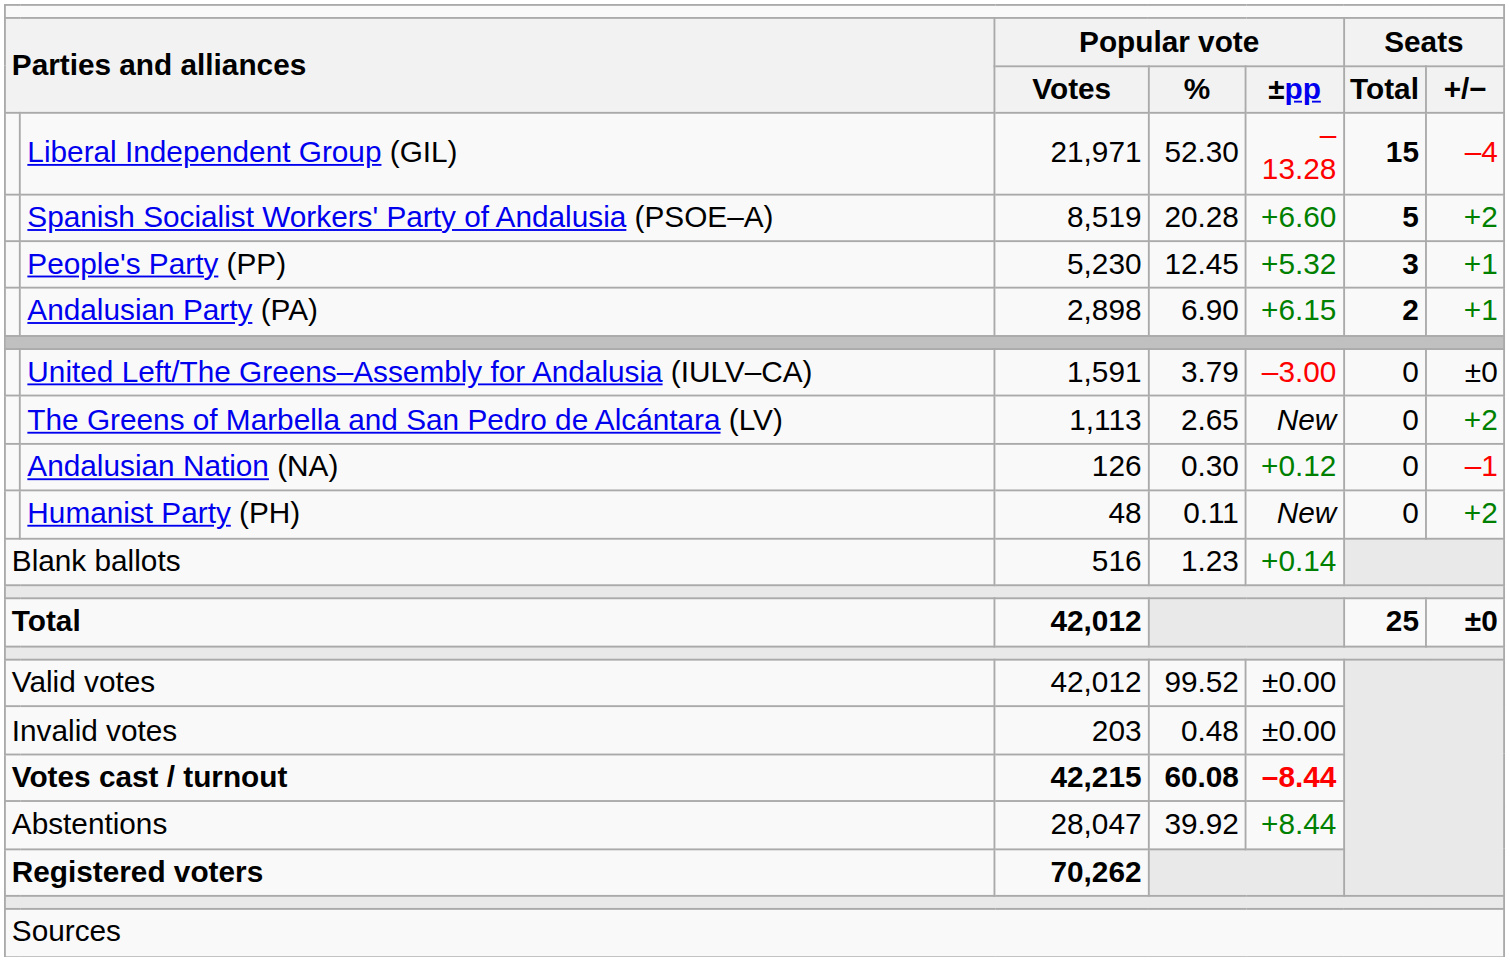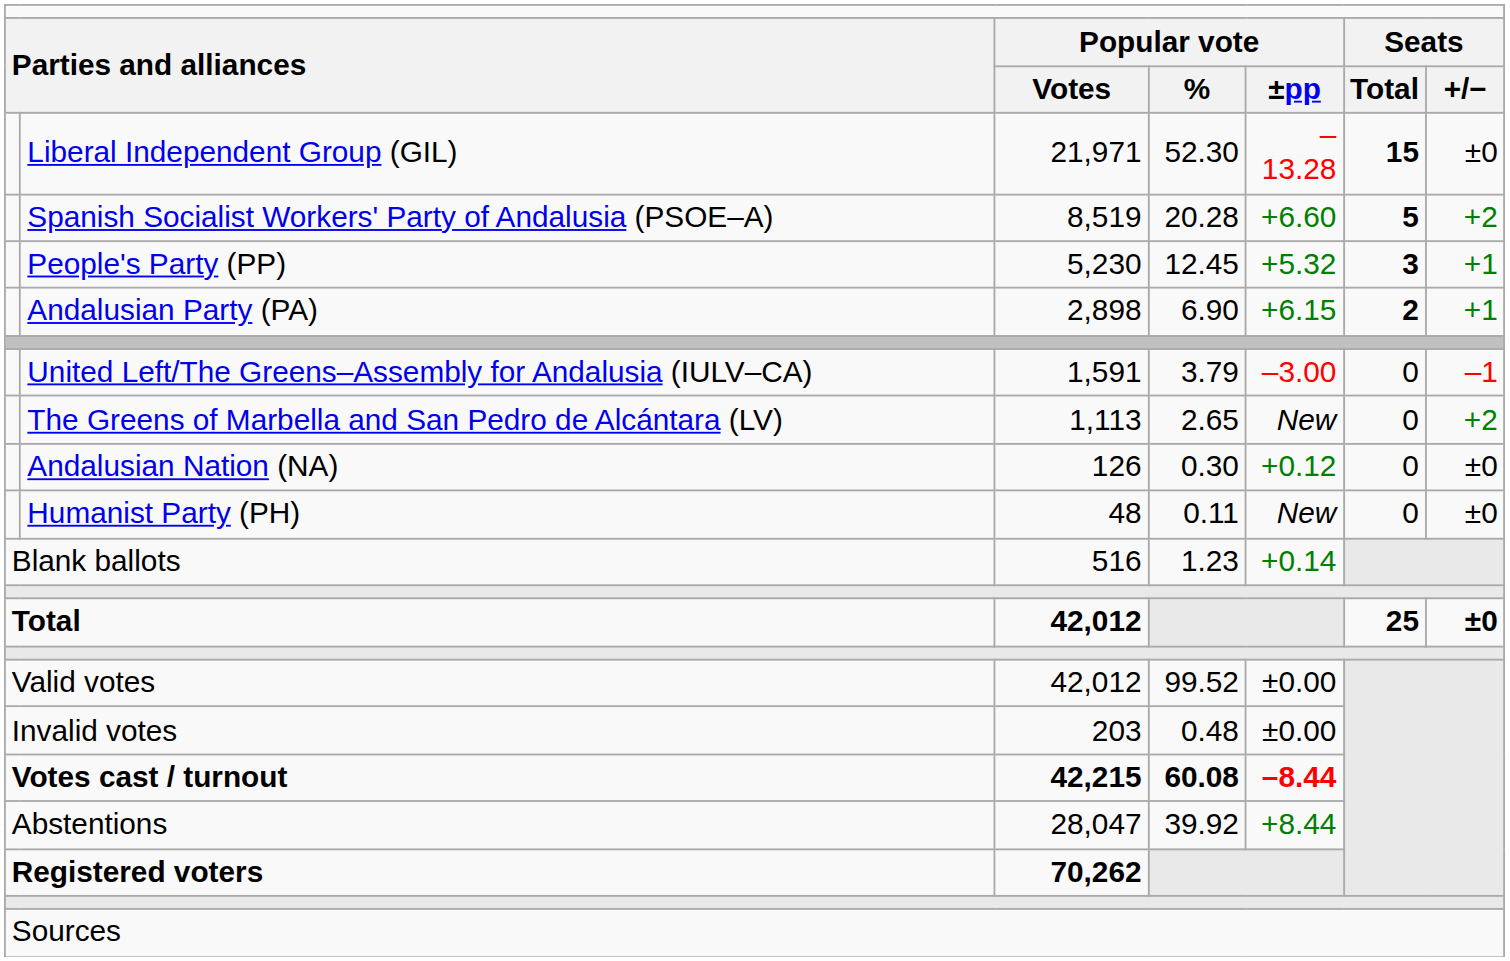(1481, 152) –4 -> (1481, 152) ±0
(1481, 372) ±0 -> (1481, 372) –1
(1481, 466) –1 -> (1481, 466) ±0
(1481, 513) +2 -> (1481, 513) ±0
